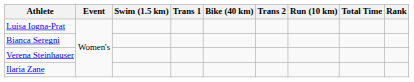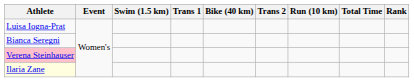(40, 55) no background -> (40, 55) pink background
(25, 70) no background -> (25, 70) lightyellow background
